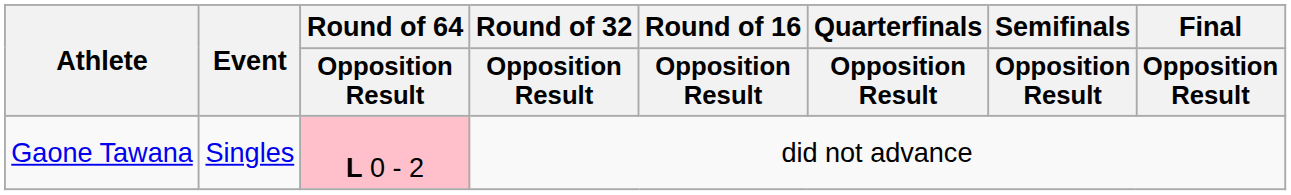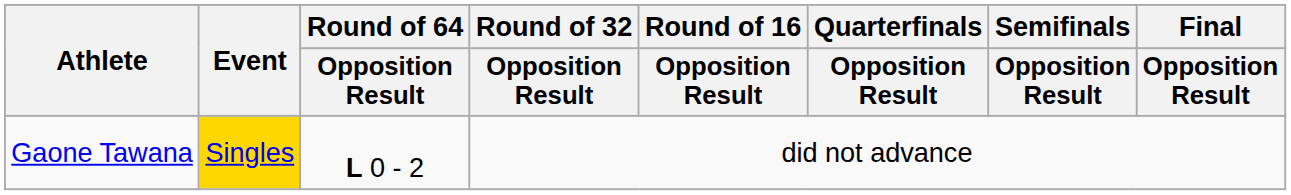(250, 153) no background -> (250, 153) gold background
(385, 168) pink background -> (385, 168) no background
